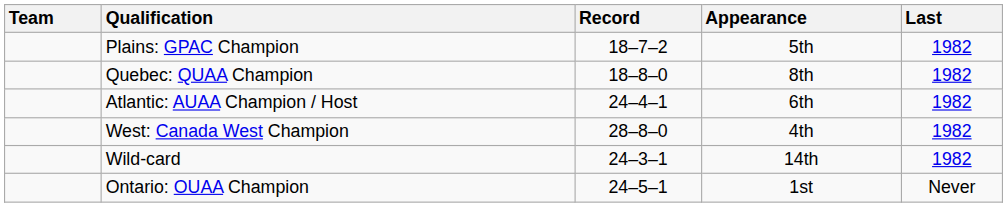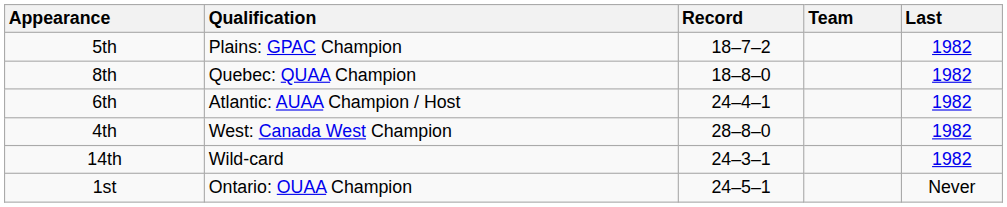columns swapped: (31, 18) <-> (756, 18)
